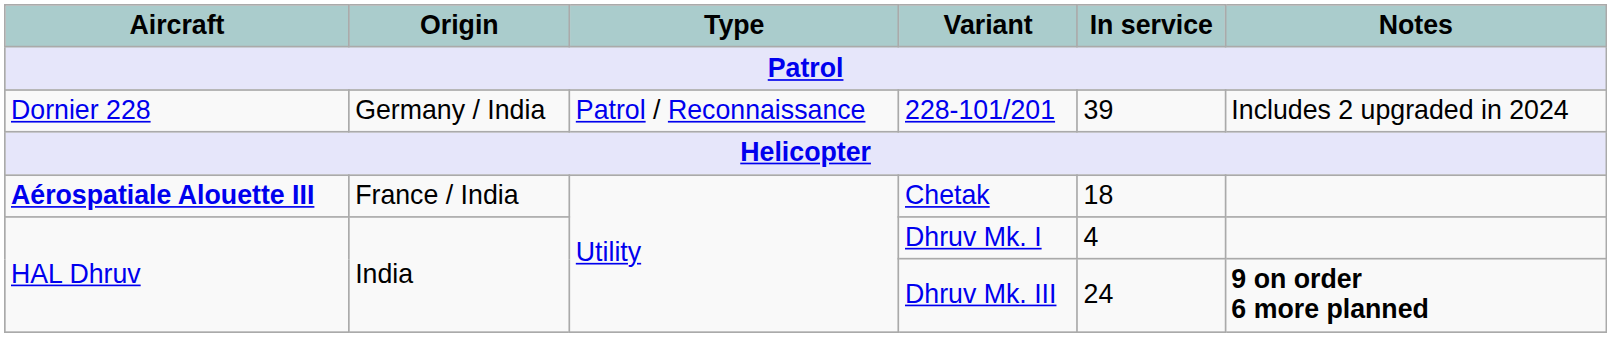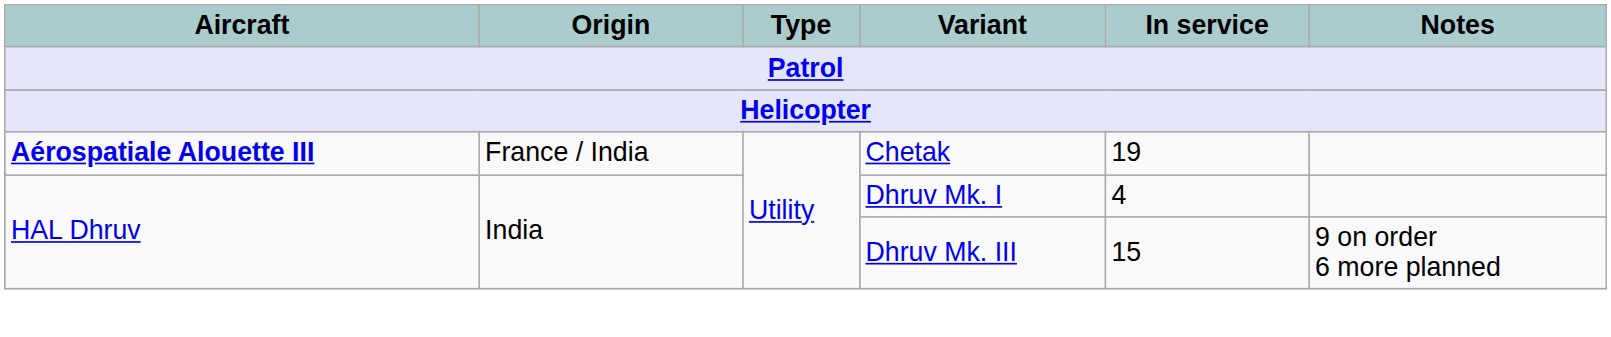- row: (980, 110)
(1098, 195) 18 -> (1126, 152) 19
(1098, 294) 24 -> (1126, 252) 15
(1330, 294) bold -> (1408, 252) normal
